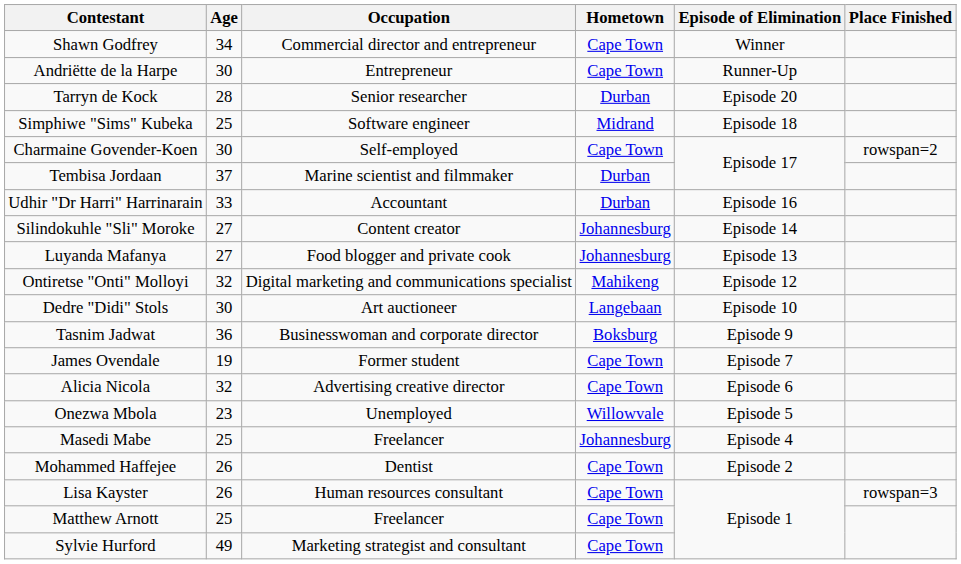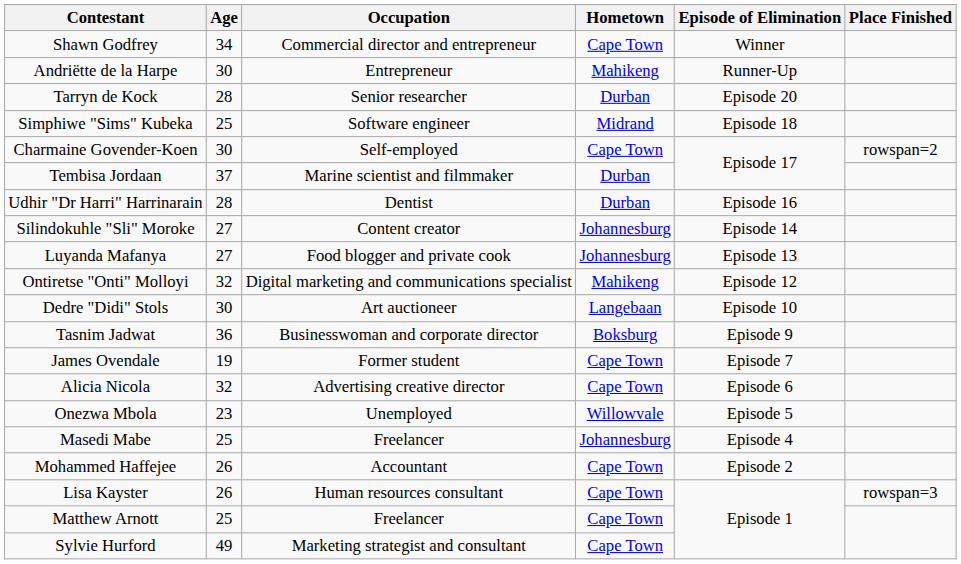(625, 70) Cape Town -> (625, 70) Mahikeng
(224, 202) 33 -> (224, 202) 28
(409, 202) Accountant -> (409, 202) Dentist
(409, 466) Dentist -> (409, 466) Accountant
